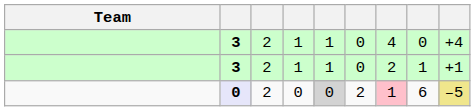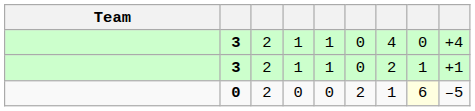(236, 93) lavender background -> (236, 93) no background
(329, 93) lightgrey background -> (329, 93) no background
(392, 93) pink background -> (392, 93) no background
(423, 93) no background -> (423, 93) lightyellow background
(454, 93) khaki background -> (454, 93) no background
